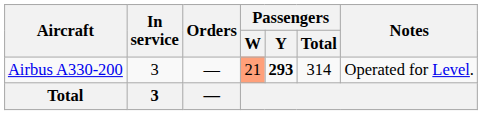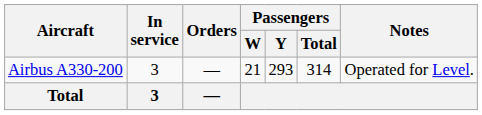(253, 69) lightsalmon background -> (253, 69) no background
(281, 69) bold -> (281, 69) normal
